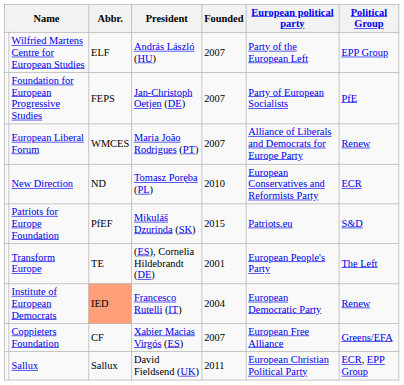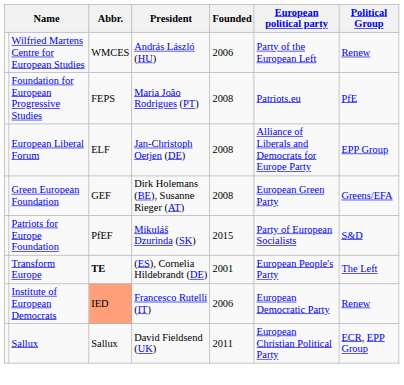(100, 52) ELF -> (110, 52) WMCES
(215, 52) 2007 -> (223, 52) 2006
(365, 52) EPP Group -> (356, 52) Renew
(163, 98) Jan-Christoph Oetjen (DE) -> (166, 98) Maria João Rodrigues (PT)
(215, 98) 2007 -> (223, 98) 2008
(286, 98) Party of European Socialists -> (279, 98) Patriots.eu
(110, 144) WMCES -> (100, 149) ELF
(166, 144) Maria João Rodrigues (PT) -> (163, 149) Jan-Christoph Oetjen (DE)
(215, 144) 2007 -> (223, 149) 2008
(356, 144) Renew -> (365, 149) EPP Group
+ row: (45, 195)
- row: (42, 184)
(270, 223) Patriots.eu -> (294, 235) Party of European Socialists
(97, 263) normal -> (98, 269) bold
(215, 303) 2004 -> (223, 303) 2006
- row: (35, 337)
